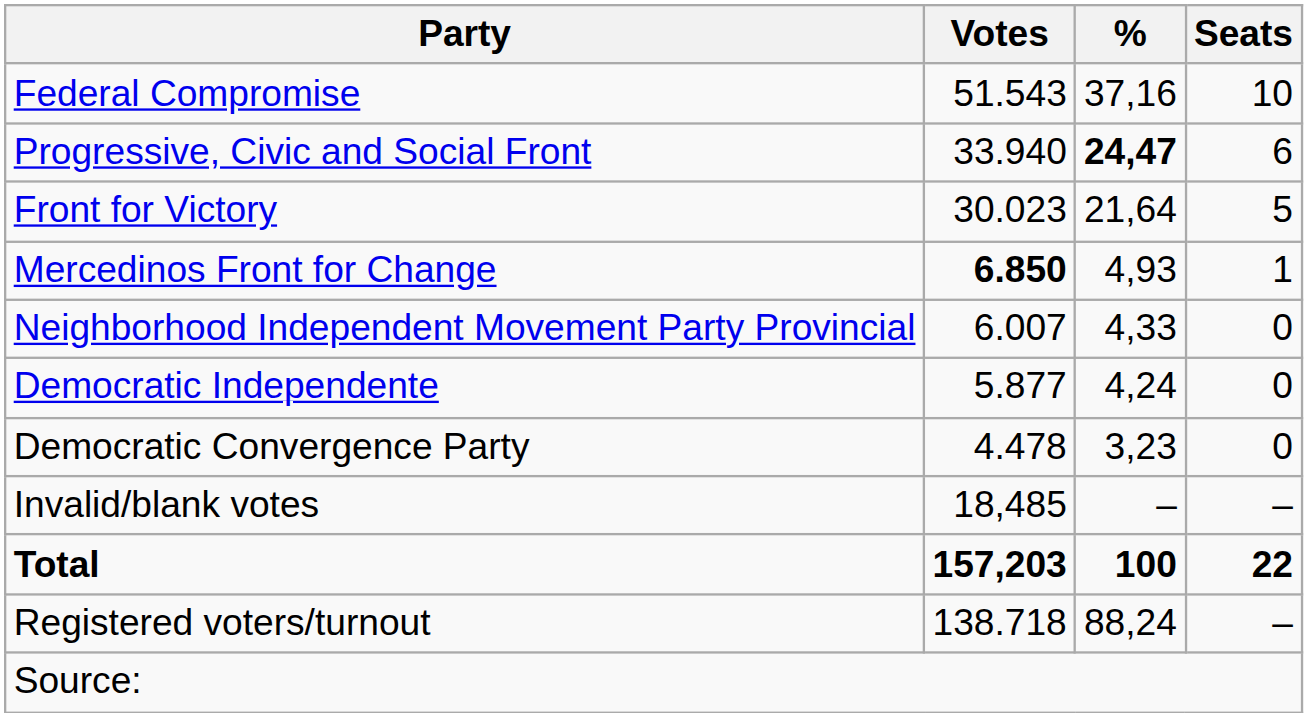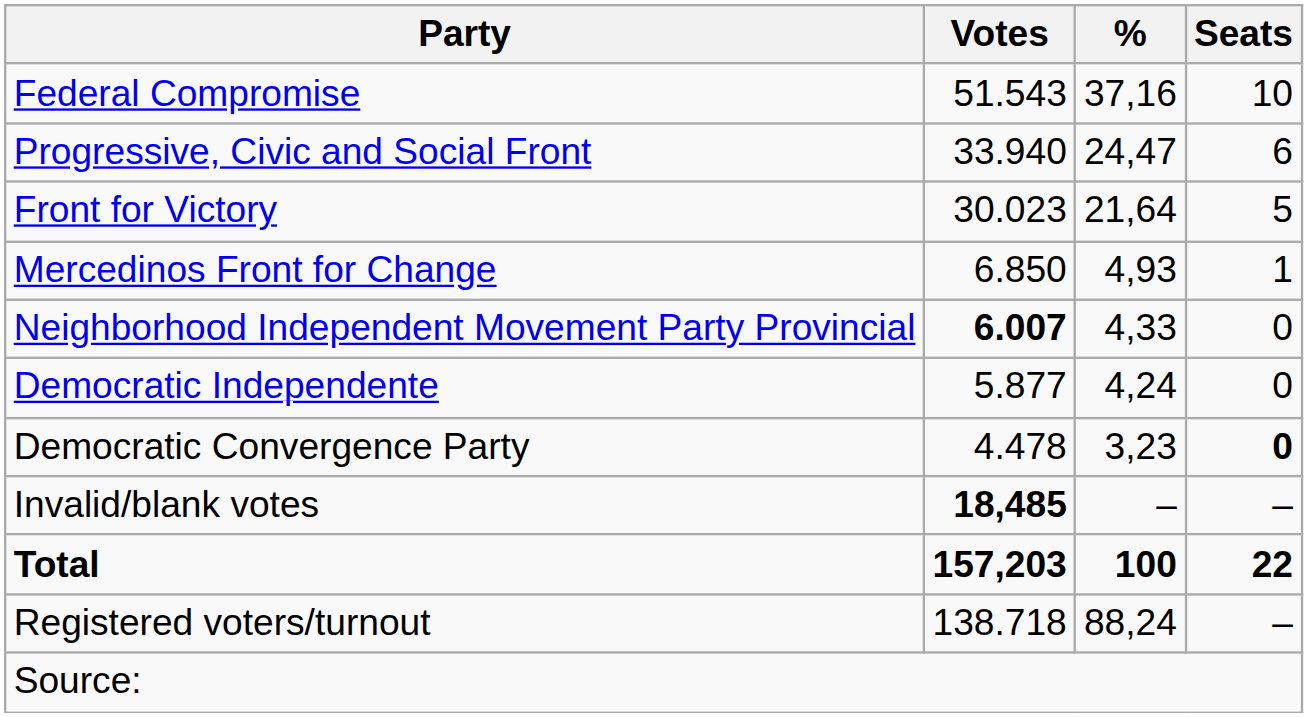(1130, 151) bold -> (1130, 151) normal
(1020, 269) bold -> (1020, 269) normal
(1020, 328) normal -> (1020, 328) bold
(1283, 446) normal -> (1283, 446) bold
(1010, 504) normal -> (1010, 504) bold
